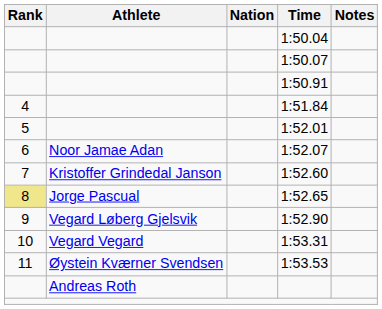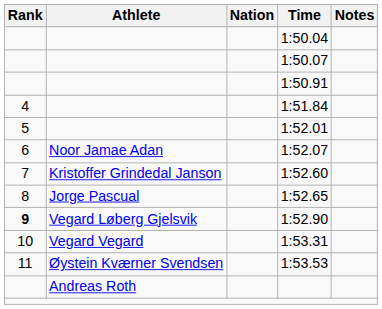(25, 196) khaki background -> (25, 196) no background
(25, 219) normal -> (25, 219) bold
